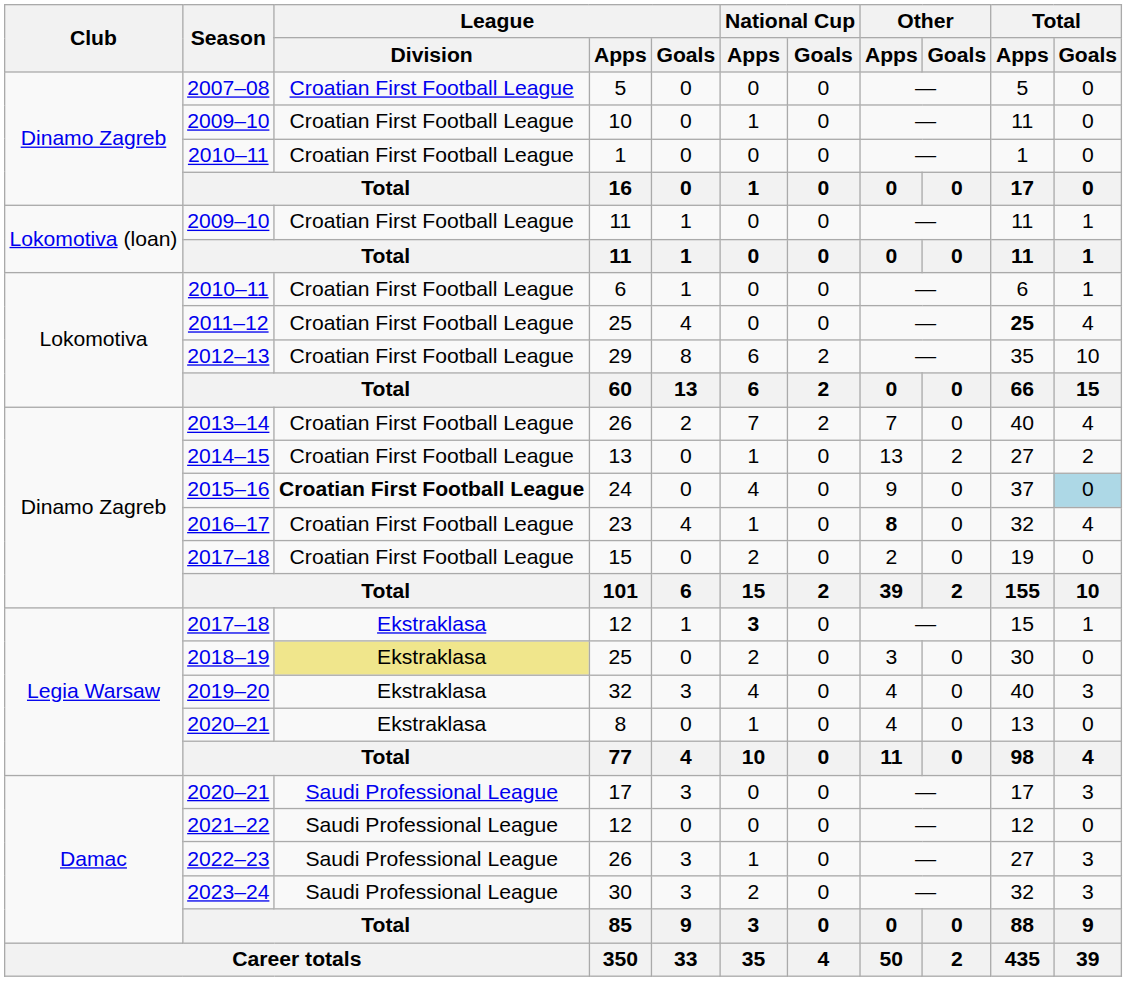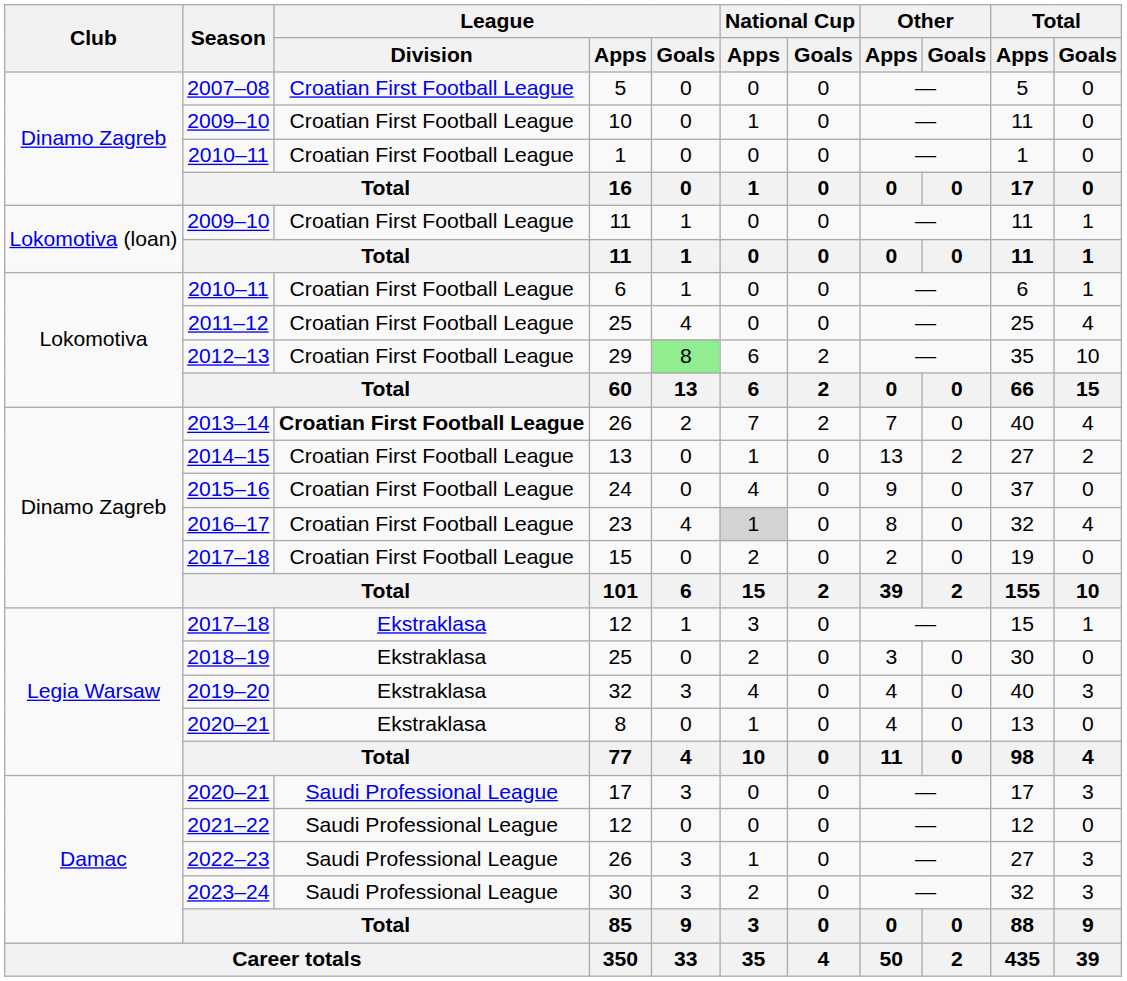(1022, 322) bold -> (1022, 322) normal
(686, 356) no background -> (686, 356) lightgreen background
(432, 423) normal -> (432, 423) bold
(432, 490) bold -> (432, 490) normal
(1088, 490) lightblue background -> (1088, 490) no background
(753, 523) no background -> (753, 523) lightgrey background
(891, 523) bold -> (891, 523) normal
(753, 624) bold -> (753, 624) normal
(432, 657) khaki background -> (432, 657) no background
